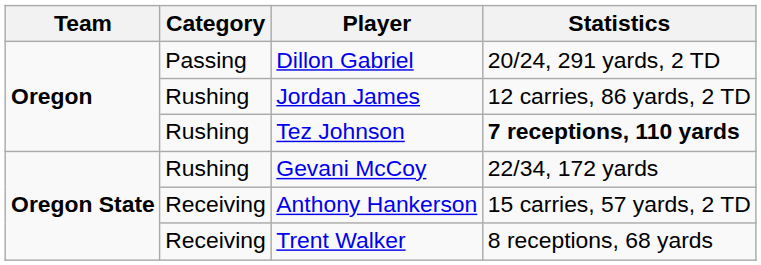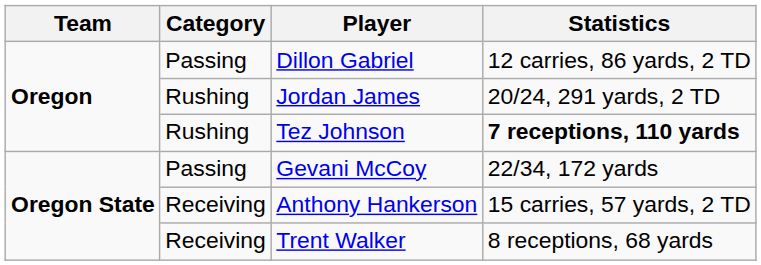(604, 59) 20/24, 291 yards, 2 TD -> (619, 59) 12 carries, 86 yards, 2 TD
(619, 96) 12 carries, 86 yards, 2 TD -> (604, 96) 20/24, 291 yards, 2 TD
(207, 168) Rushing -> (206, 168) Passing
